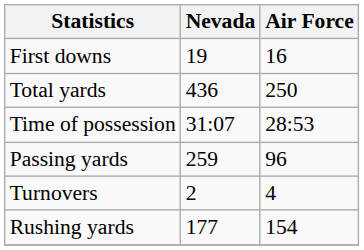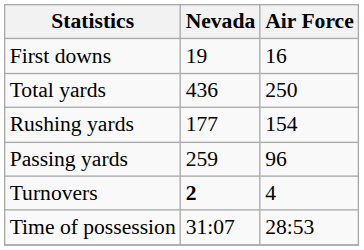rows swapped: (72, 227) <-> (93, 124)
(191, 192) normal -> (191, 192) bold
